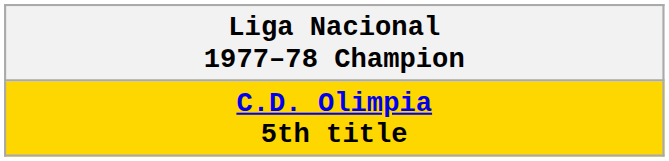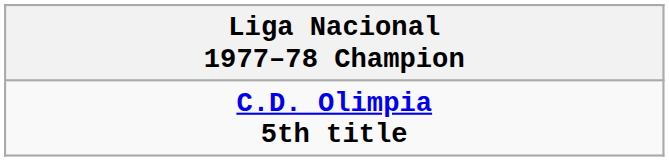(334, 118) gold background -> (334, 118) no background
